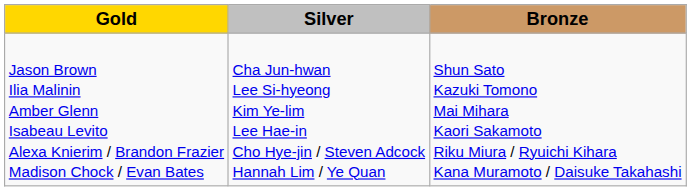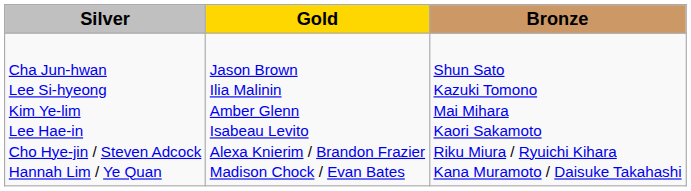columns swapped: (116, 18) <-> (329, 18)
